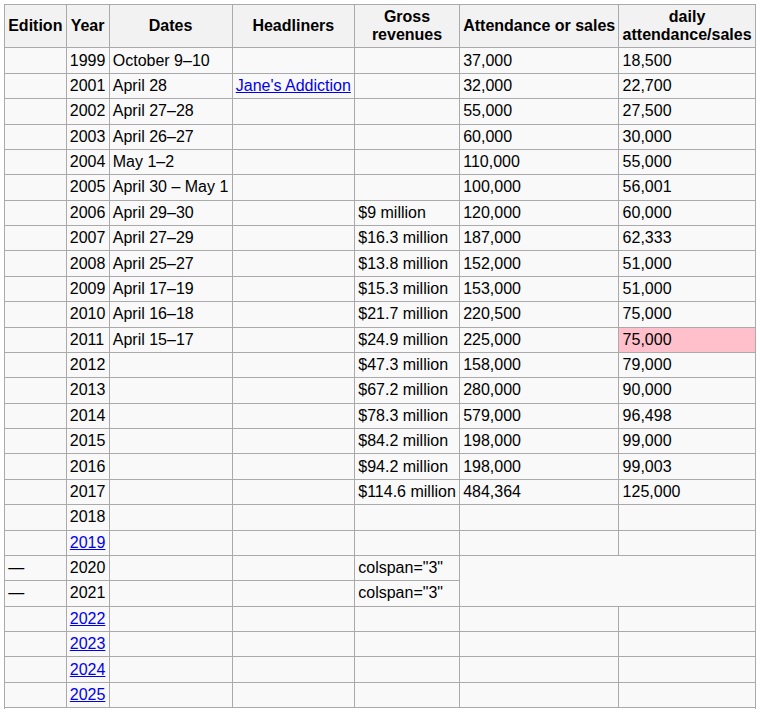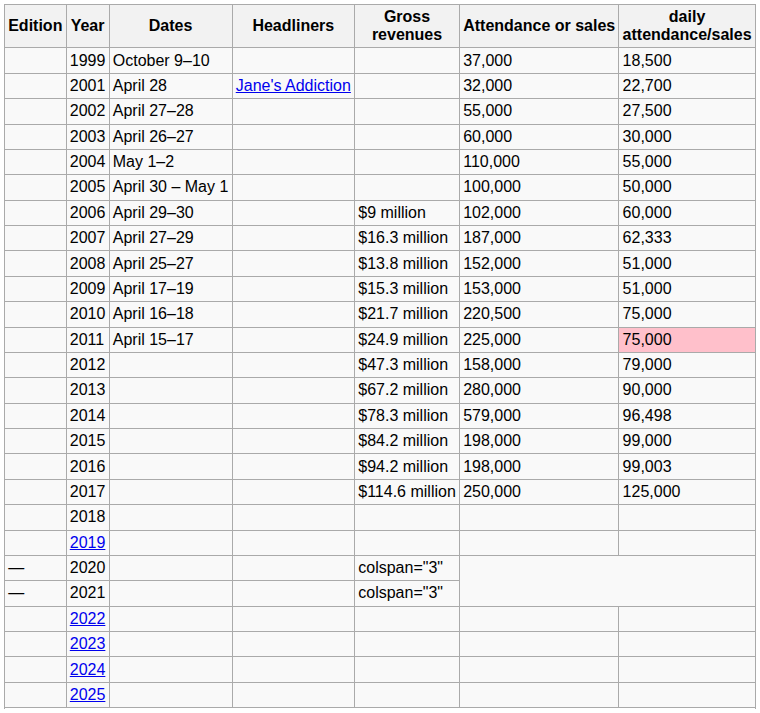(647, 187) 56,001 -> (647, 187) 50,000
(492, 212) 120,000 -> (492, 212) 102,000
(492, 491) 484,364 -> (492, 491) 250,000
